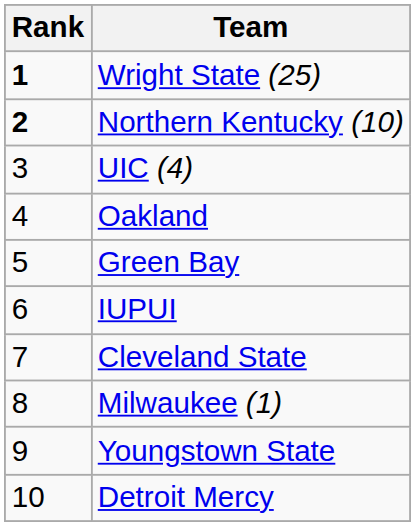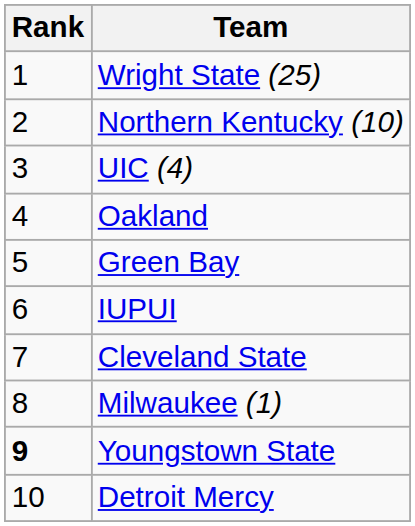(20, 74) bold -> (20, 74) normal
(20, 121) bold -> (20, 121) normal
(20, 450) normal -> (20, 450) bold
